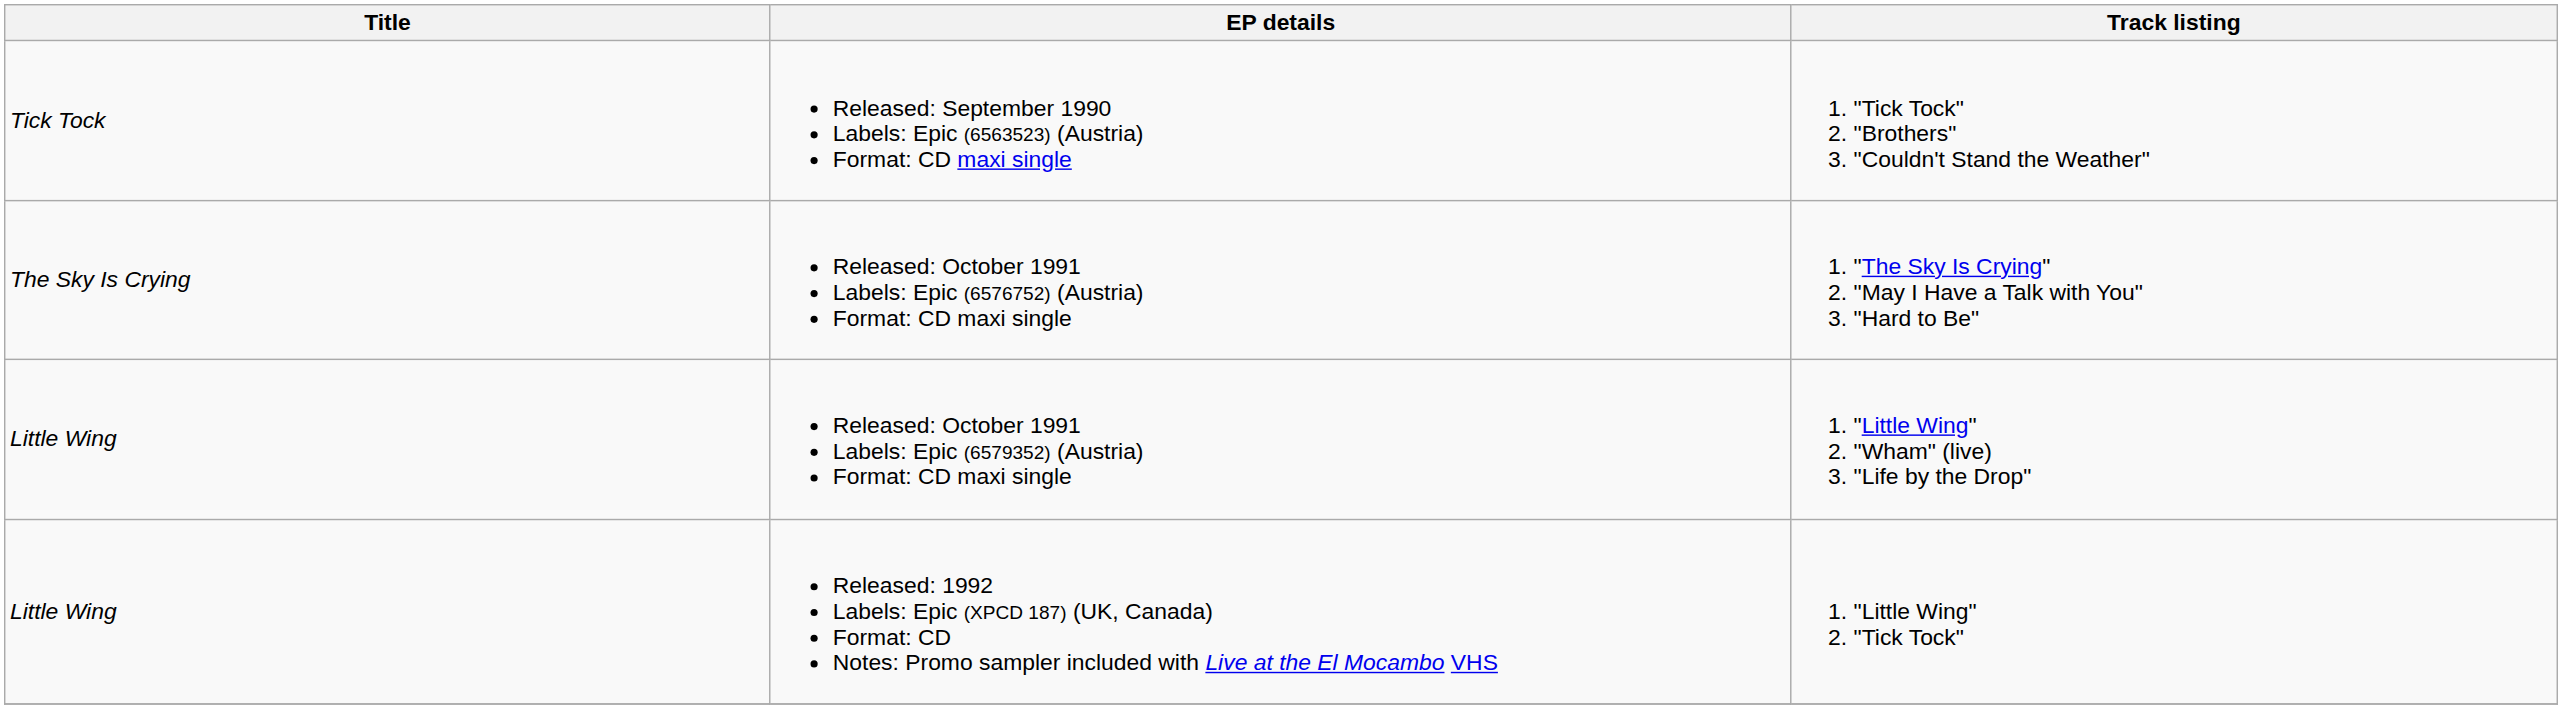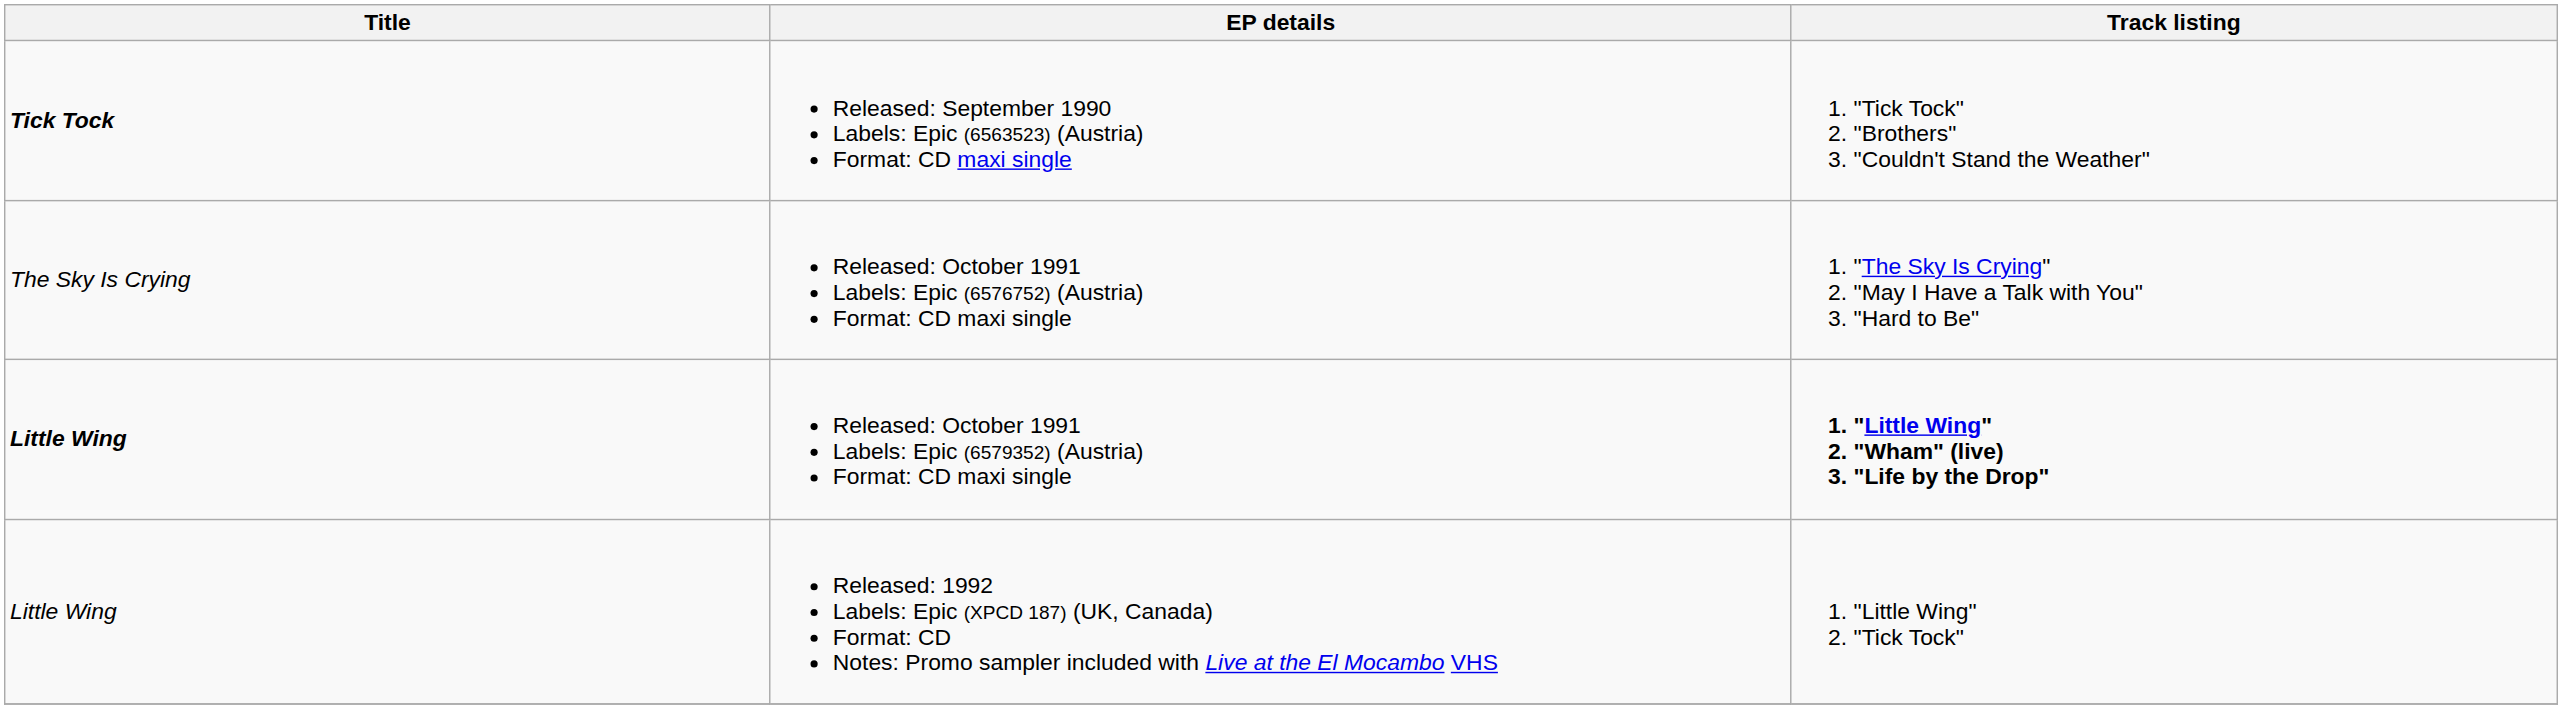(58, 120) normal -> (62, 120) bold
(63, 438) normal -> (68, 438) bold
(2174, 452) normal -> (2174, 452) bold
